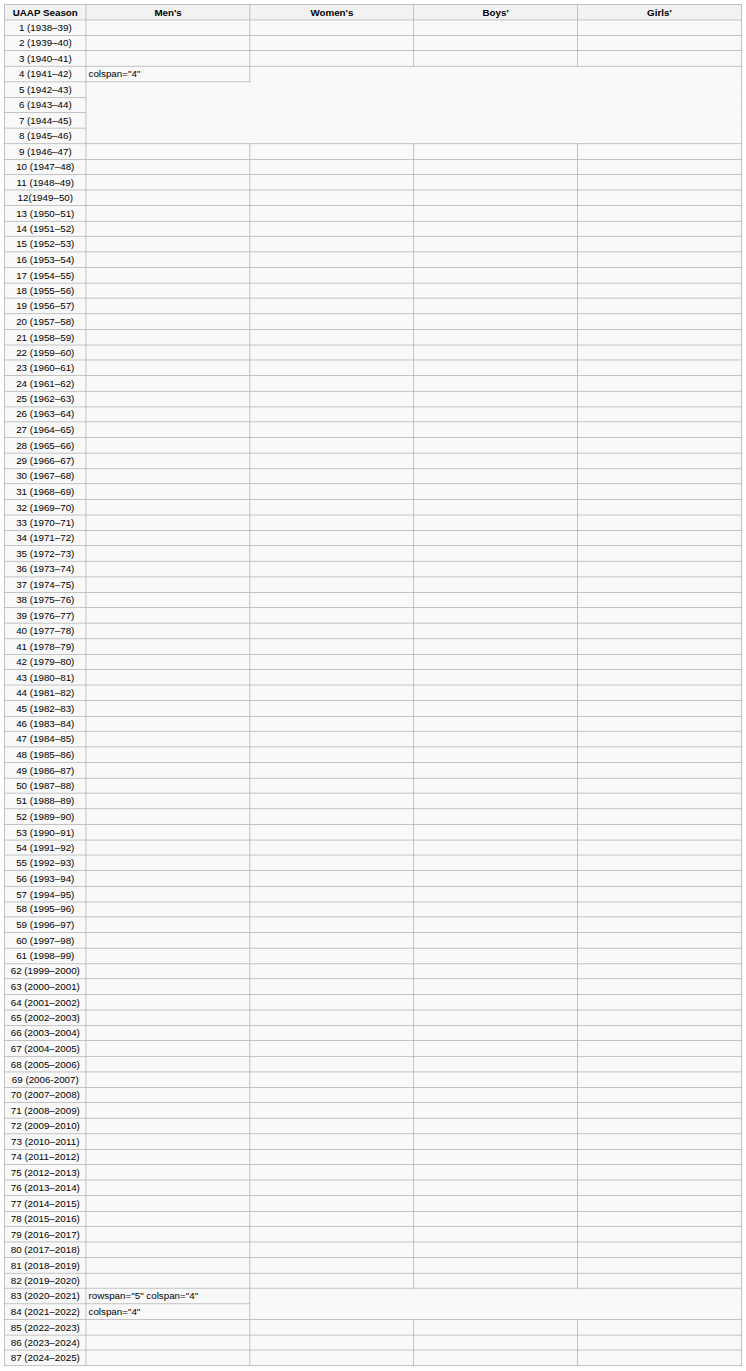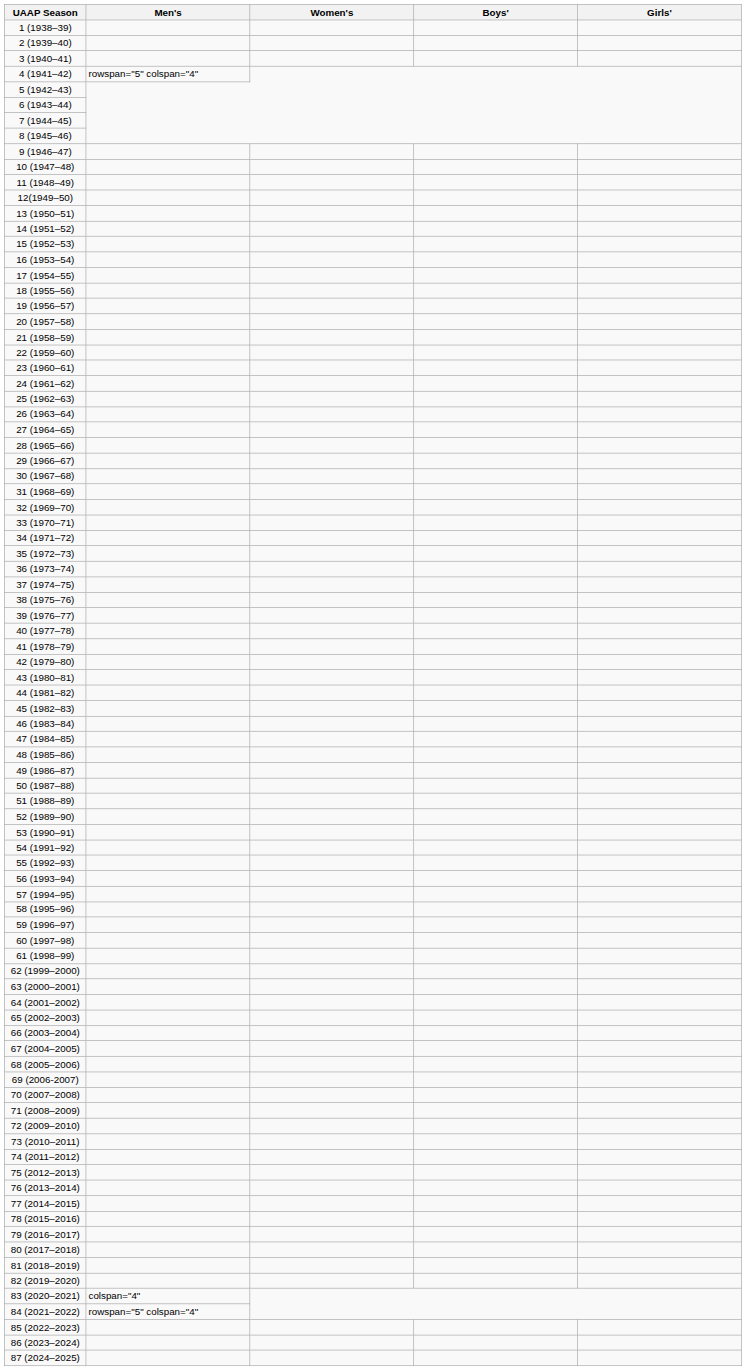(114, 74) colspan="4" -> (143, 74) rowspan="5" colspan="4"
(143, 1296) rowspan="5" colspan="4" -> (114, 1296) colspan="4"
(114, 1312) colspan="4" -> (143, 1312) rowspan="5" colspan="4"
